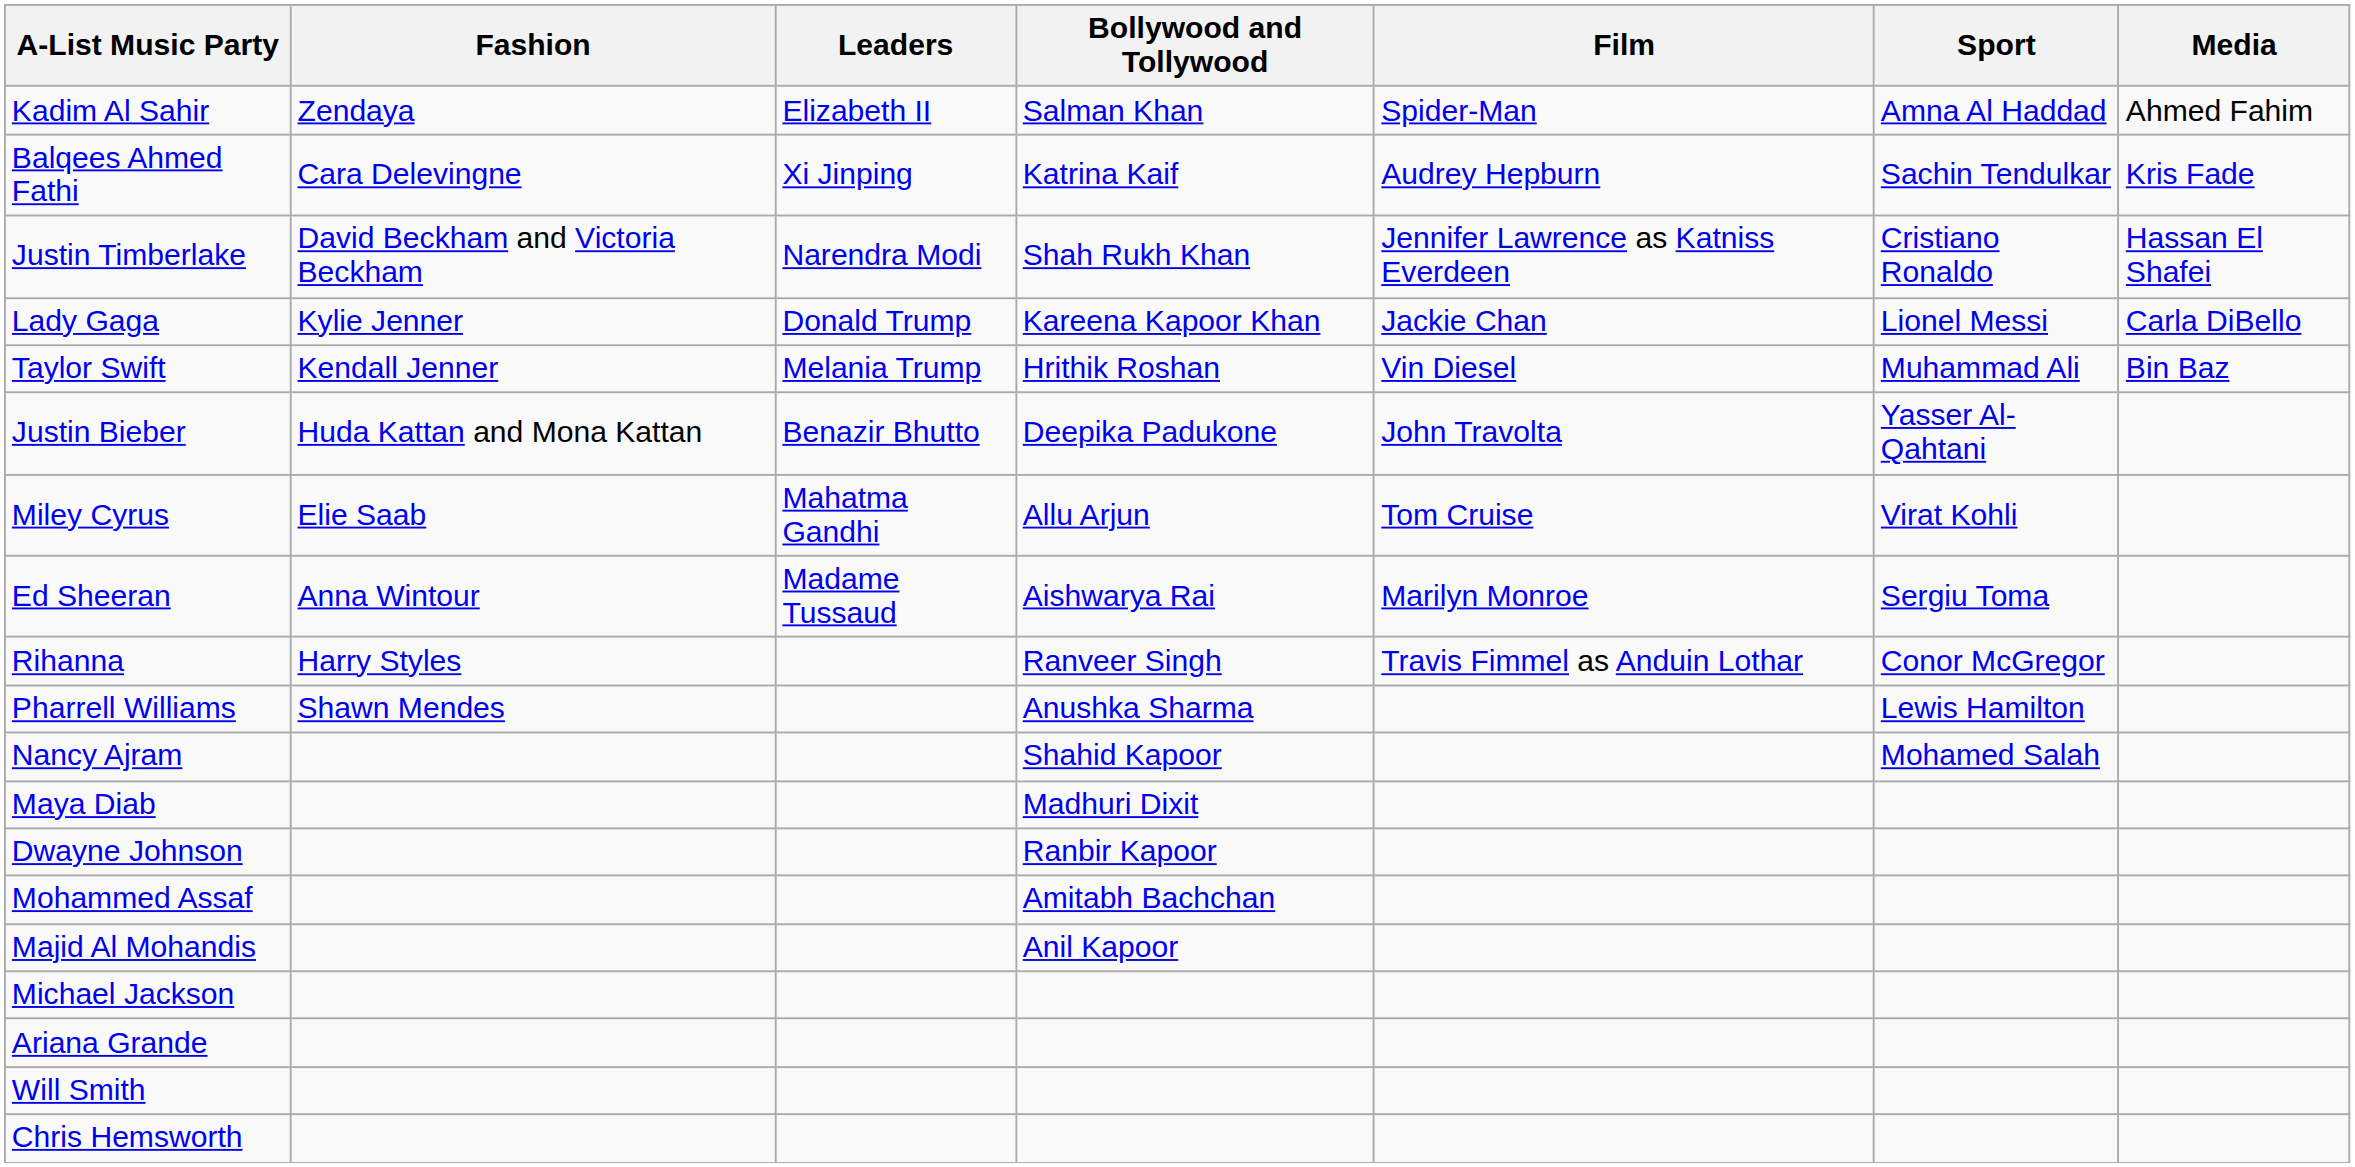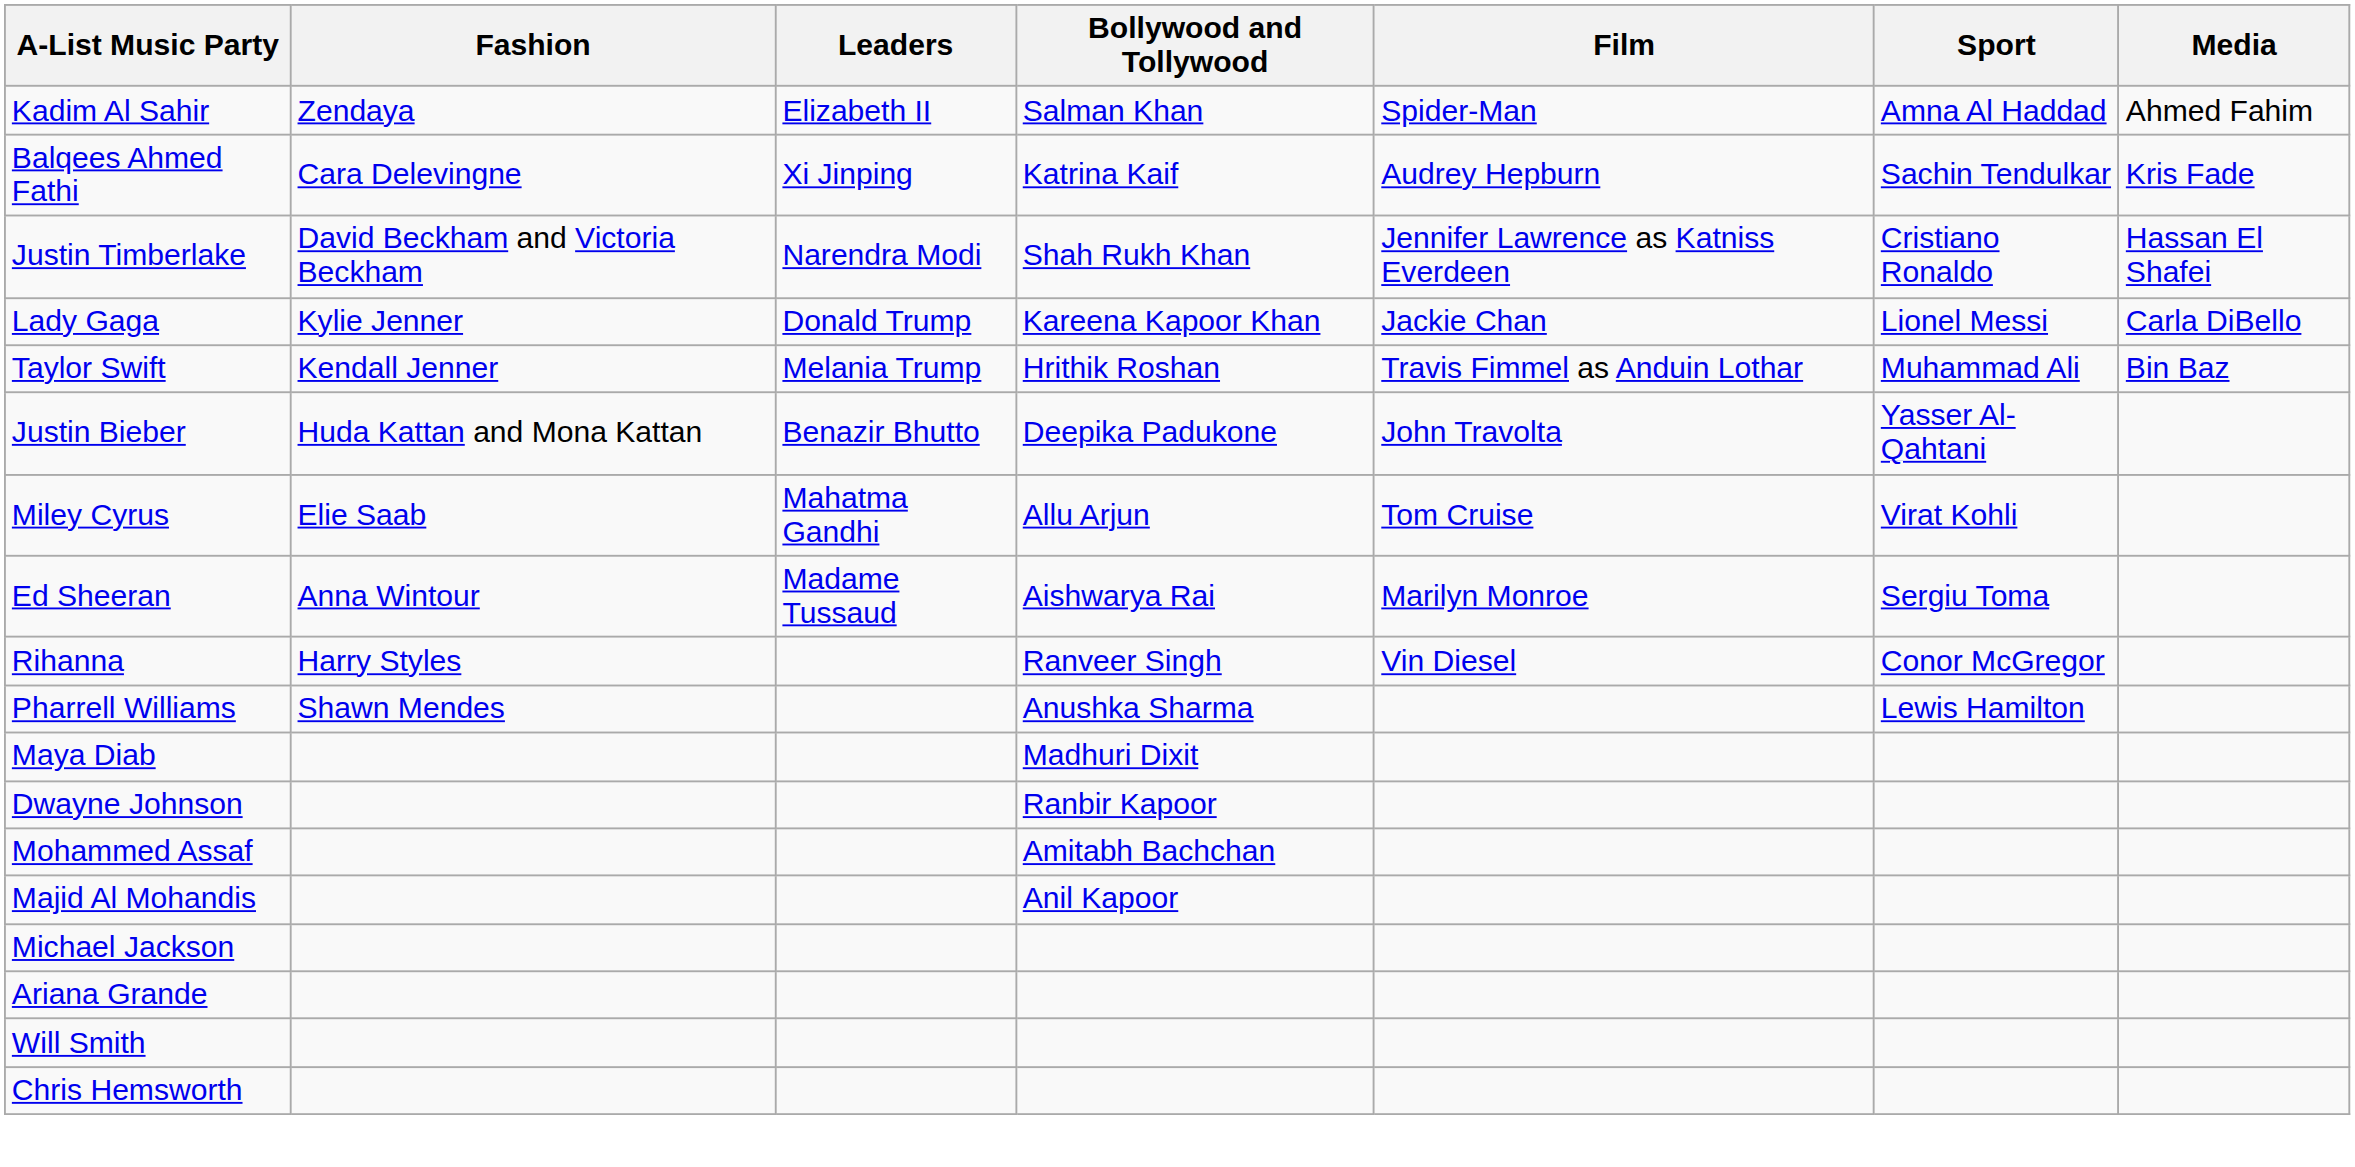(1449, 368) Vin Diesel -> (1592, 368) Travis Fimmel as Anduin Lothar
(1592, 660) Travis Fimmel as Anduin Lothar -> (1449, 660) Vin Diesel
- row: (97, 756)
